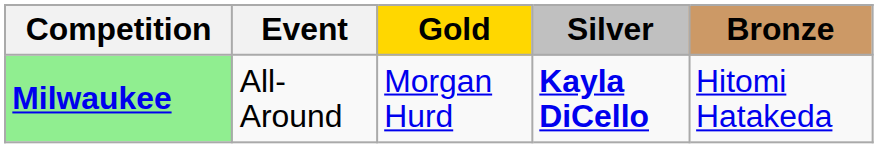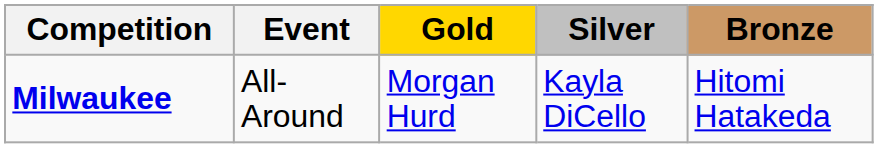(92, 98) lightgreen background -> (92, 98) no background
(594, 98) bold -> (595, 98) normal
